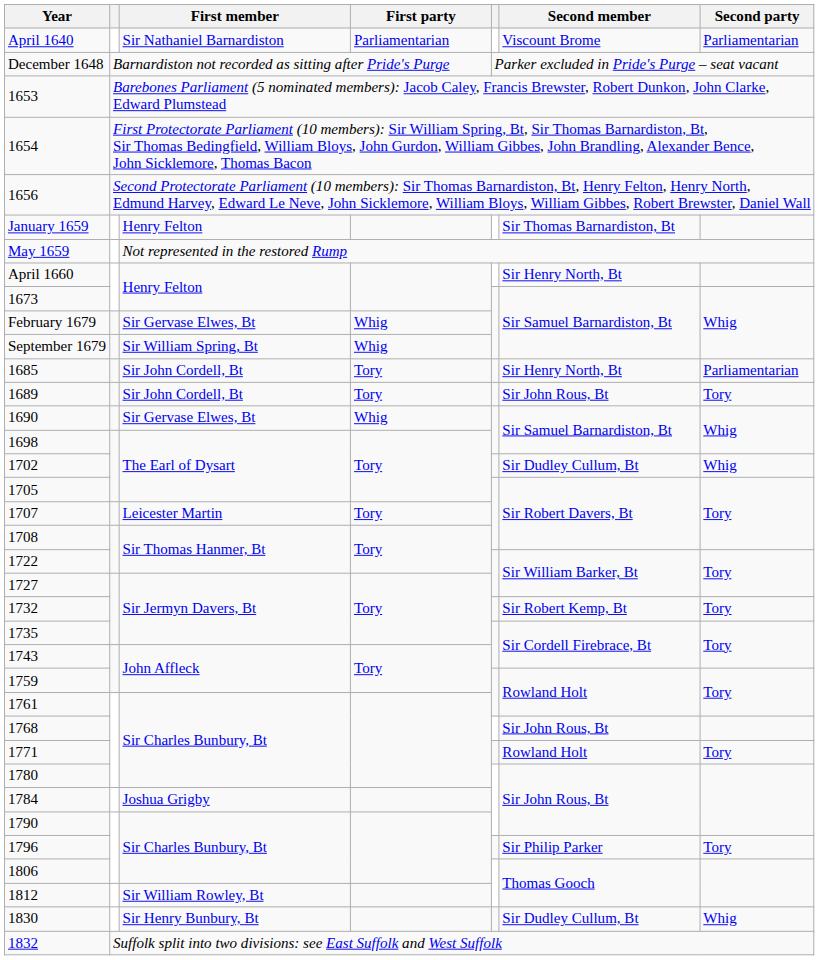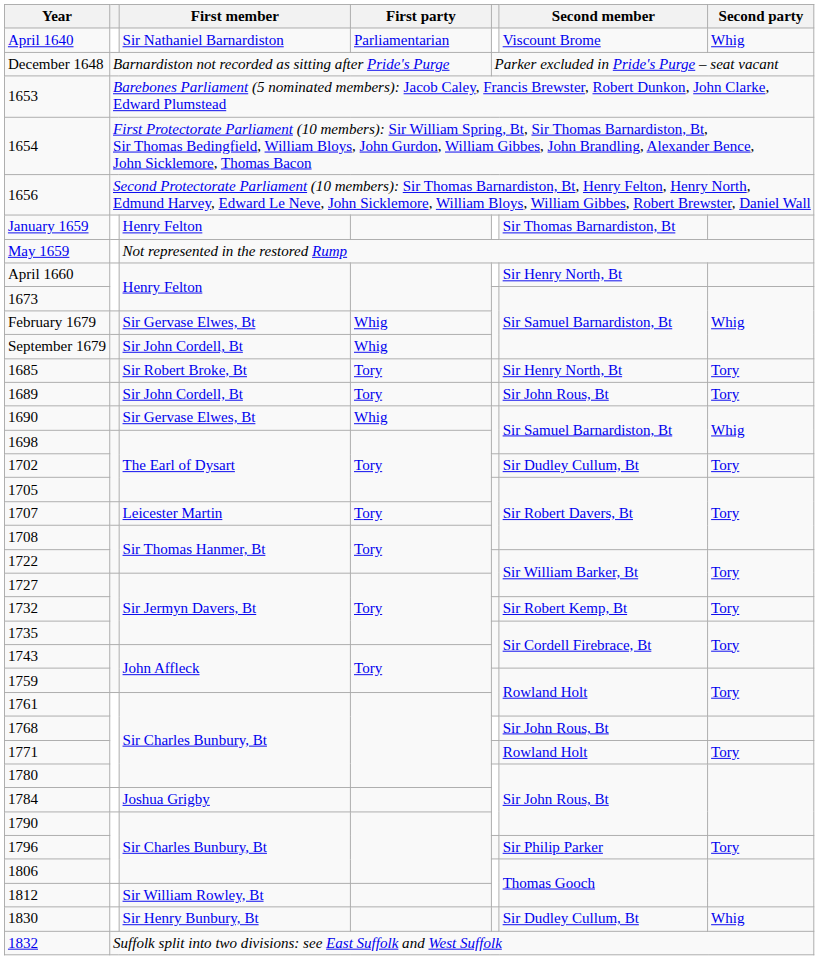(751, 40) Parliamentarian -> (728, 40) Whig
(190, 346) Sir William Spring, Bt -> (183, 346) Sir John Cordell, Bt
(183, 370) Sir John Cordell, Bt -> (185, 370) Sir Robert Broke, Bt
(751, 370) Parliamentarian -> (725, 370) Tory
(720, 465) Whig -> (725, 465) Tory
